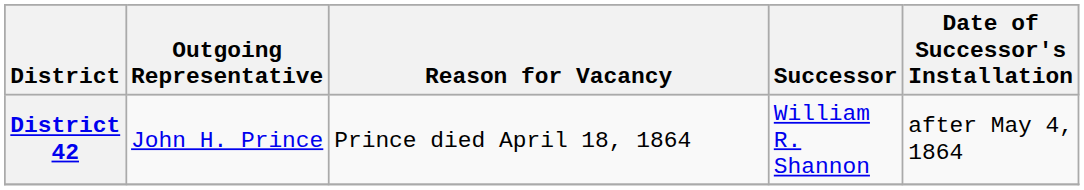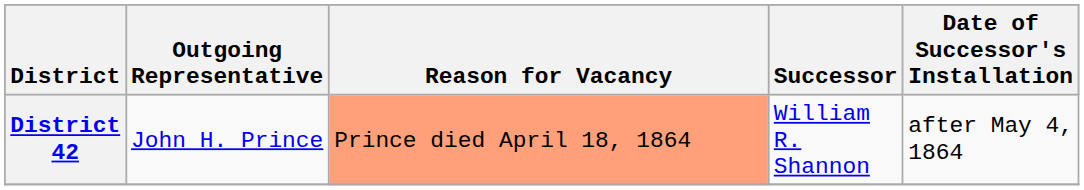(513, 140) no background -> (513, 140) lightsalmon background
